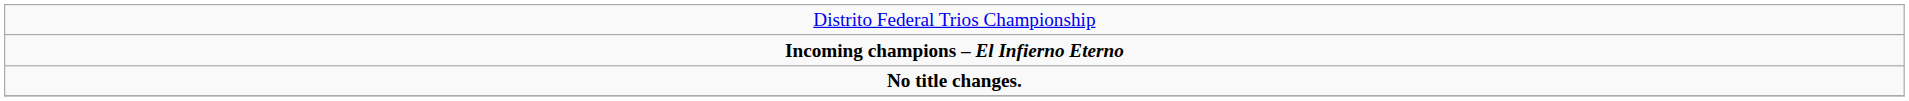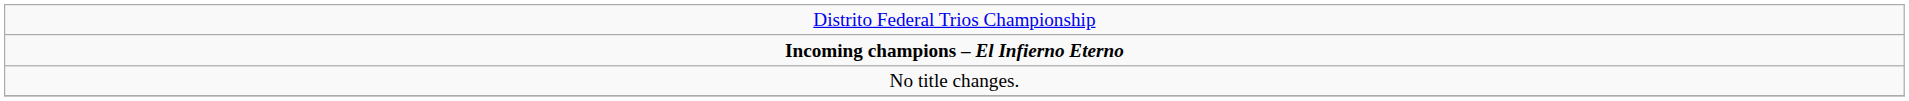(954, 80) bold -> (954, 80) normal
